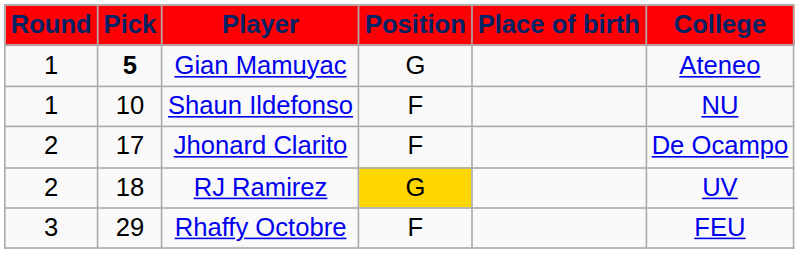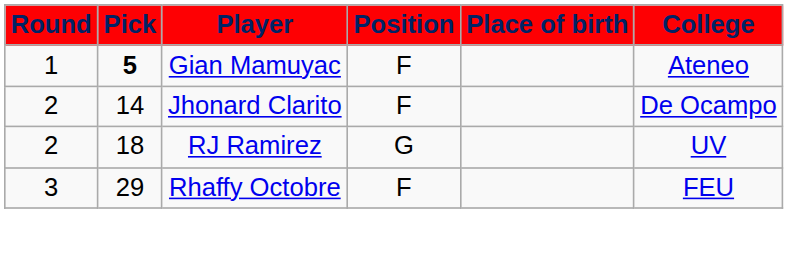(415, 65) G -> (404, 65) F
- row: (261, 106)
(130, 146) 17 -> (130, 106) 14
(415, 187) gold background -> (404, 146) no background
